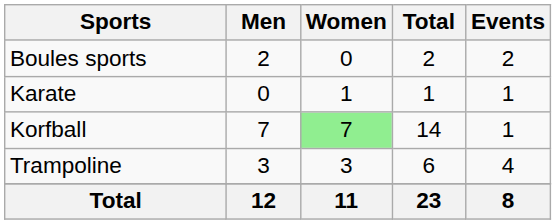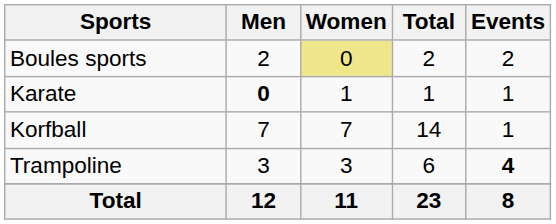(346, 58) no background -> (346, 58) khaki background
(264, 93) normal -> (264, 93) bold
(346, 129) lightgreen background -> (346, 129) no background
(508, 165) normal -> (508, 165) bold
